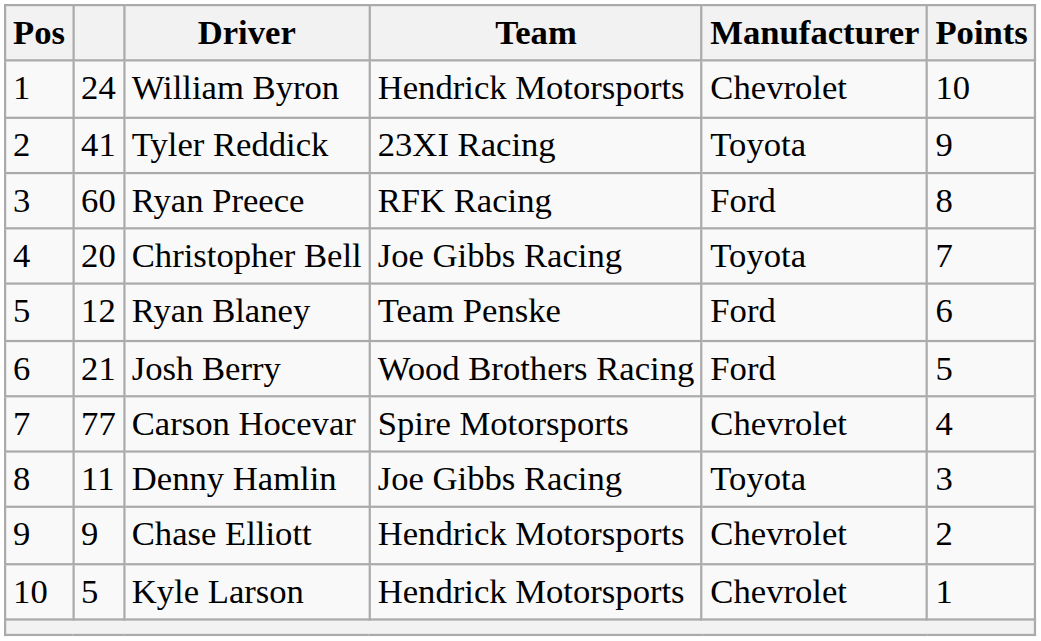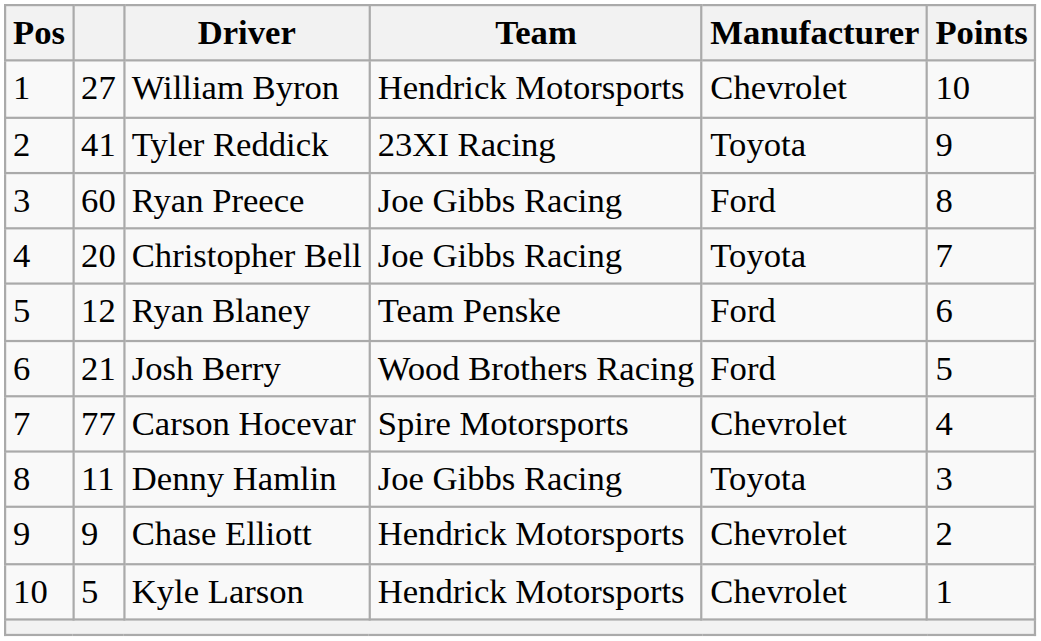(98, 87) 24 -> (98, 87) 27
(465, 199) RFK Racing -> (500, 199) Joe Gibbs Racing
